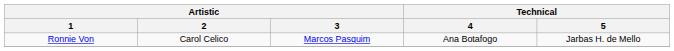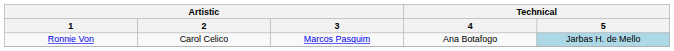(603, 40) no background -> (603, 40) lightblue background
